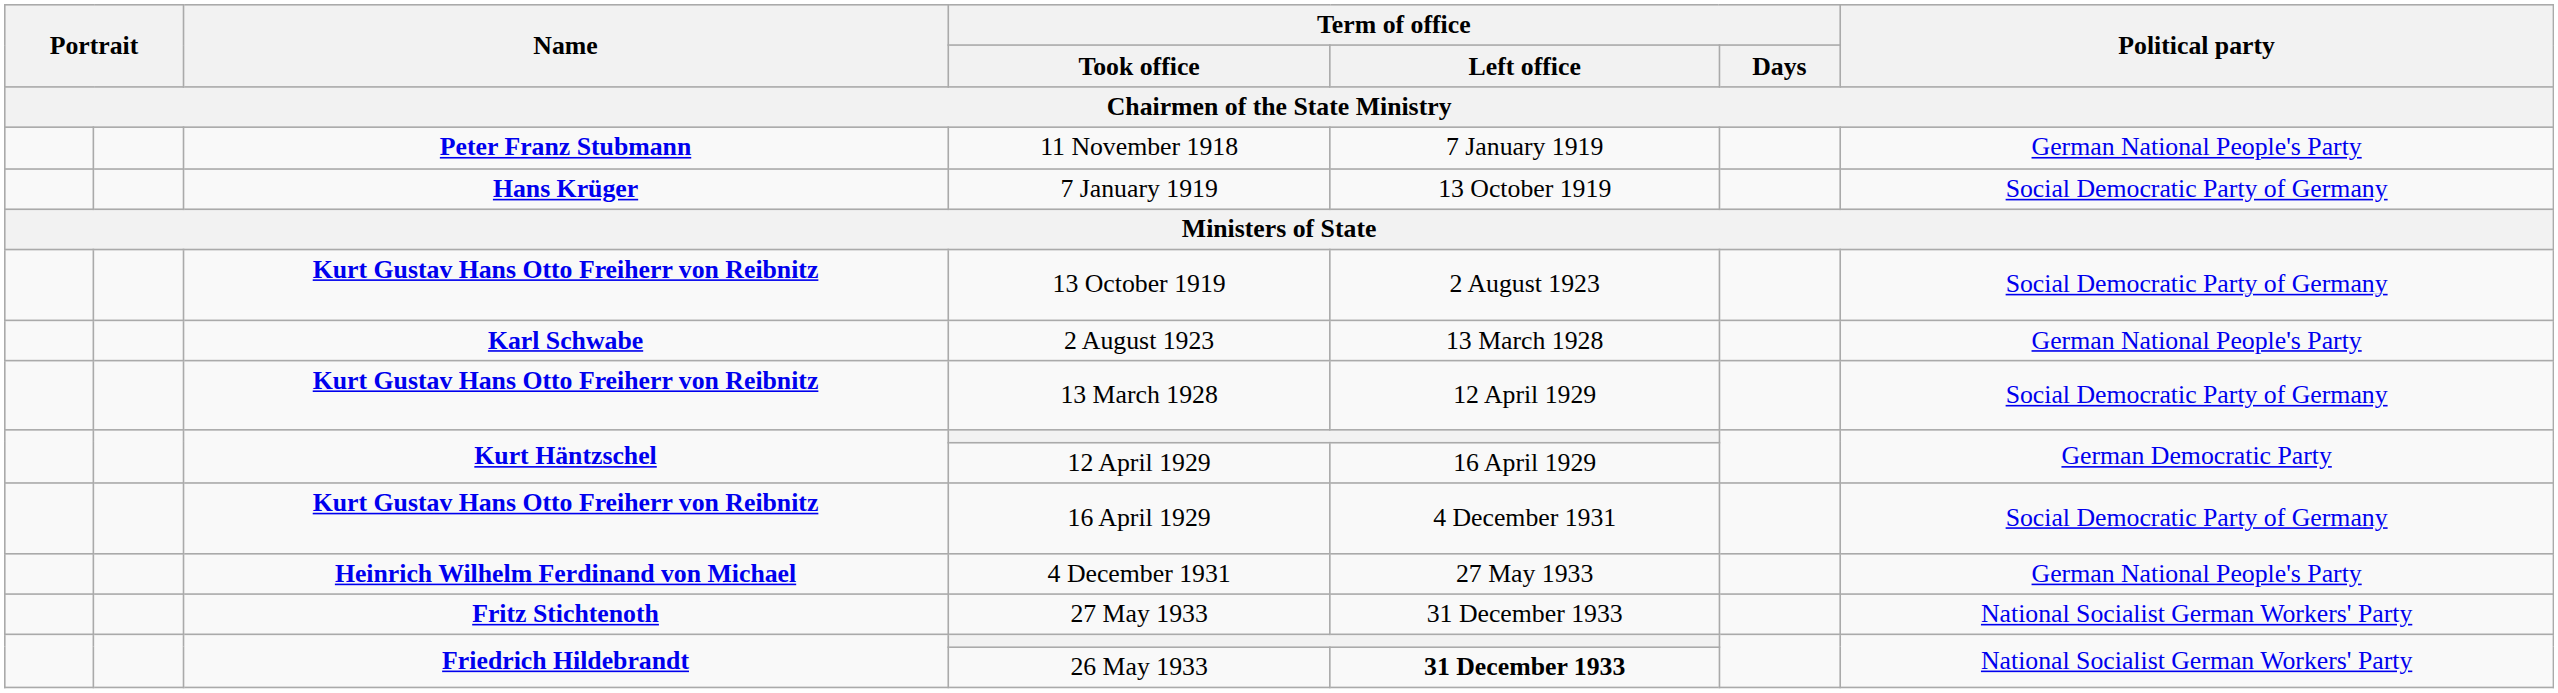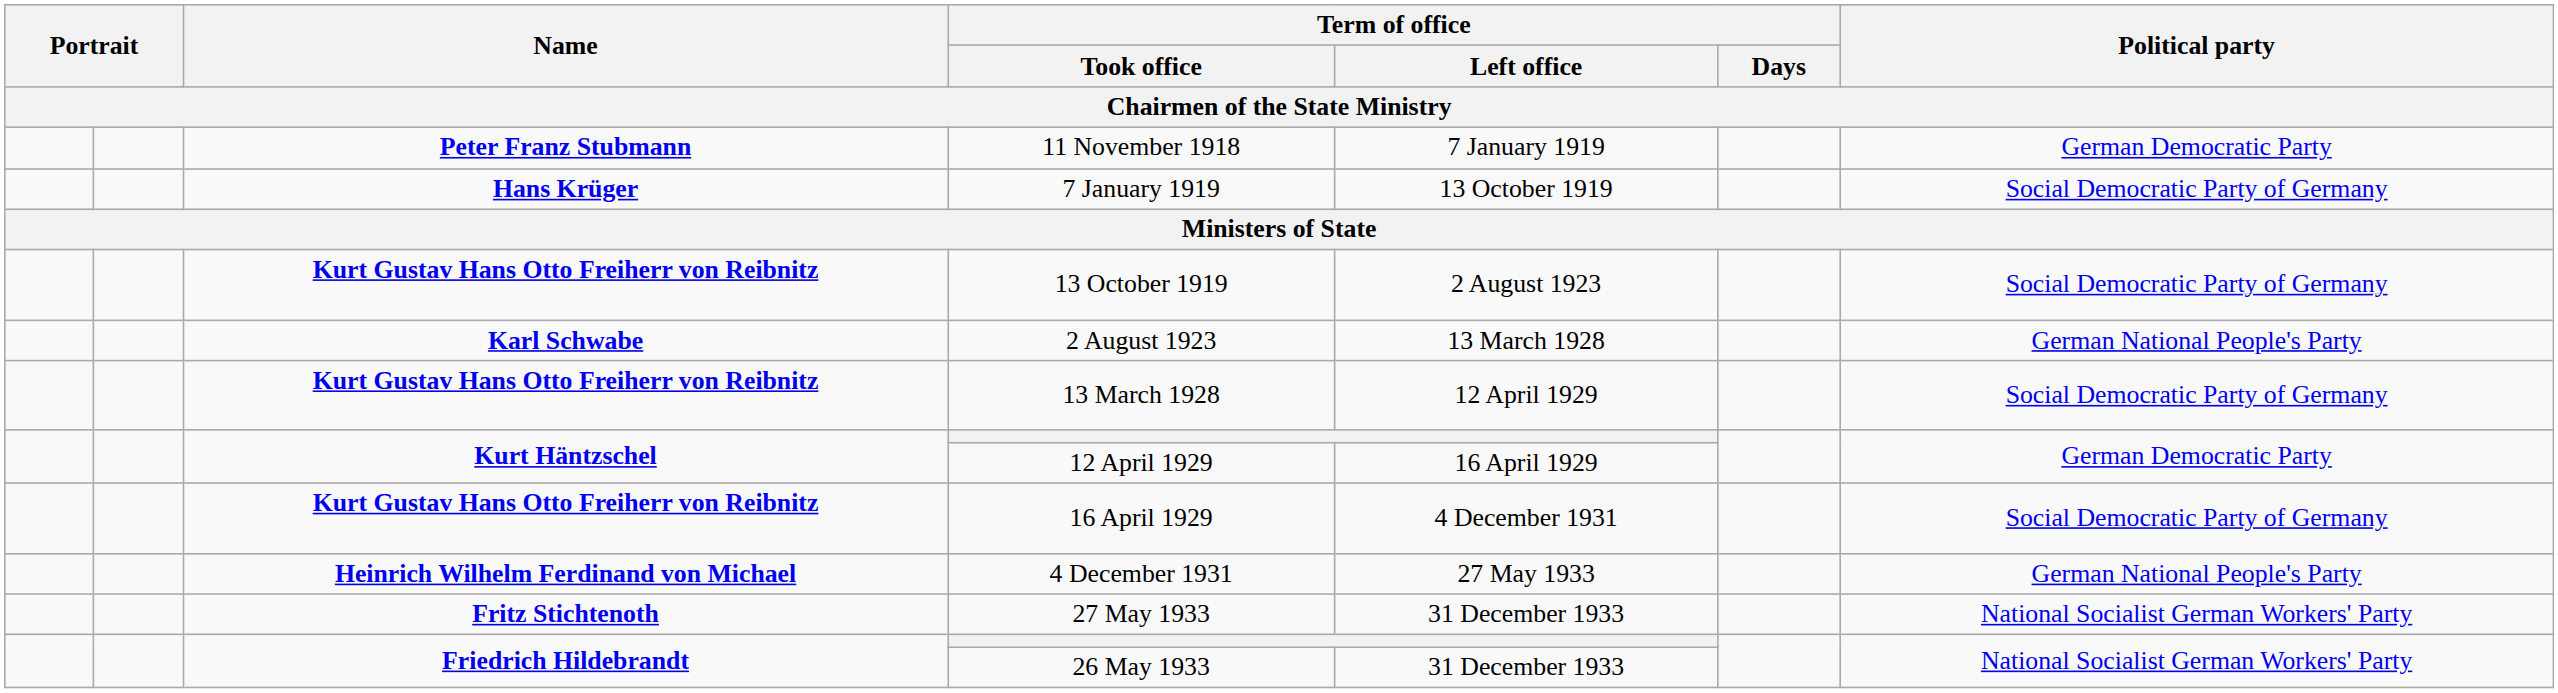(2197, 147) German National People's Party -> (2197, 147) German Democratic Party
(1525, 666) bold -> (1526, 666) normal
